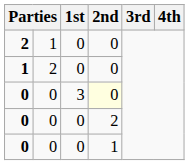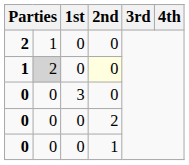(53, 69) no background -> (53, 69) lightgrey background
(114, 69) no background -> (114, 69) lightyellow background
(114, 95) lightyellow background -> (114, 95) no background
